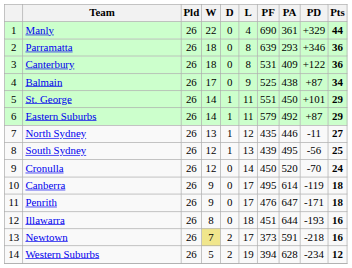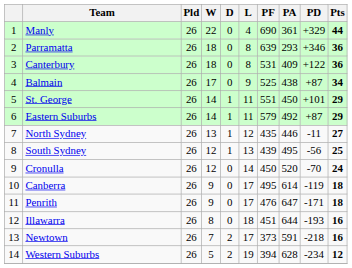(211, 237) khaki background -> (211, 237) no background
